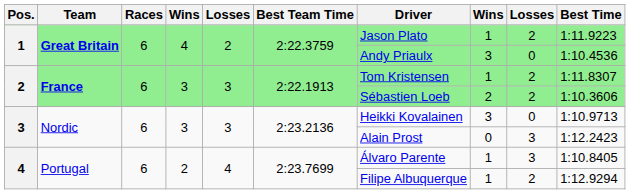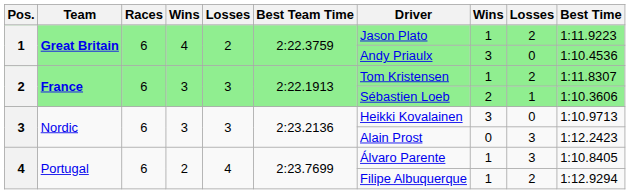(532, 97) 2 -> (532, 97) 1
